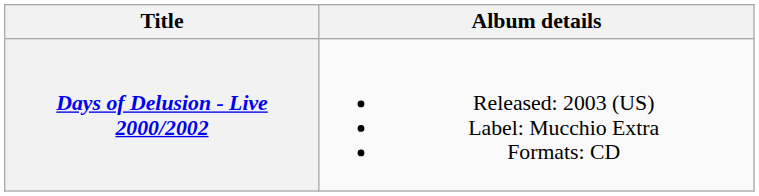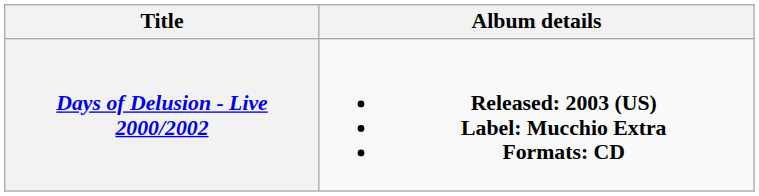(537, 127) normal -> (537, 127) bold
